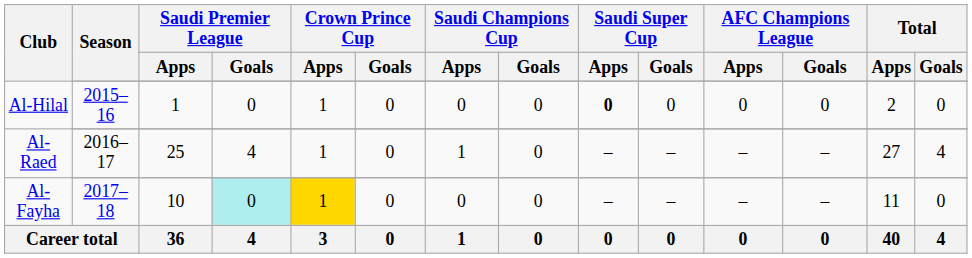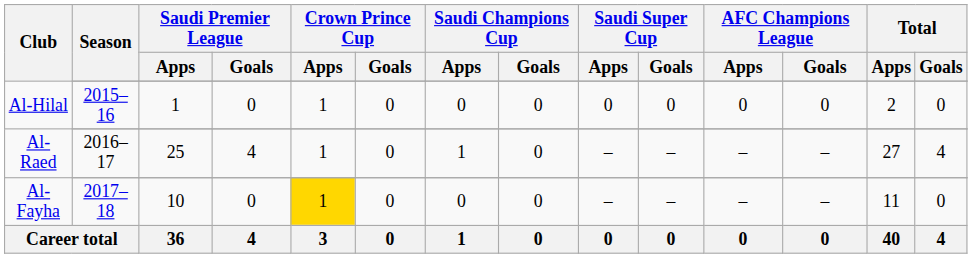(608, 104) bold -> (608, 104) normal
(251, 201) paleturquoise background -> (251, 201) no background
